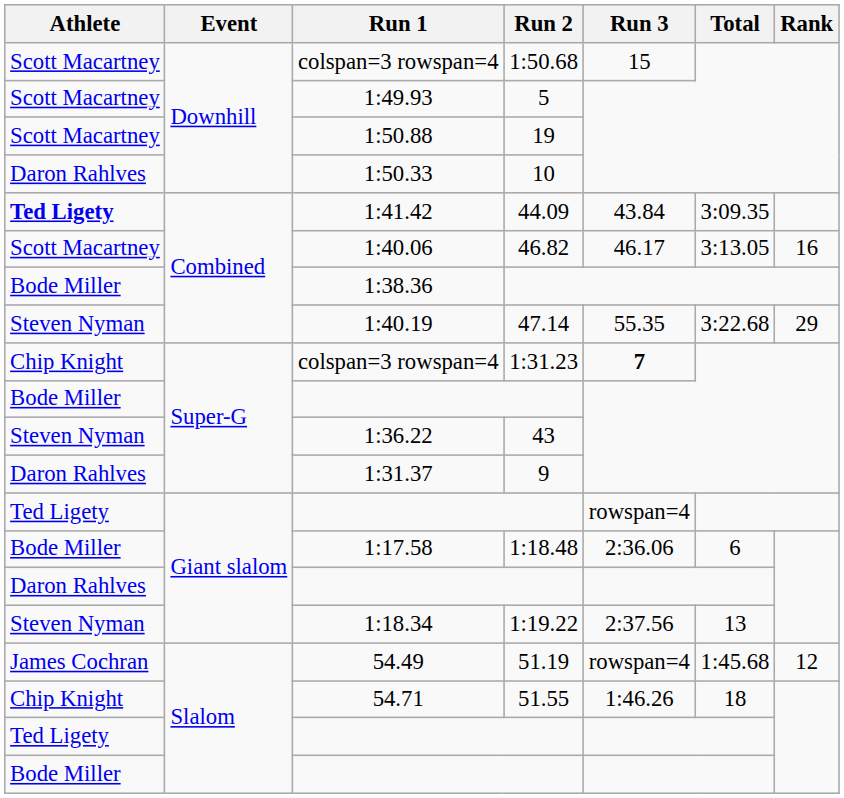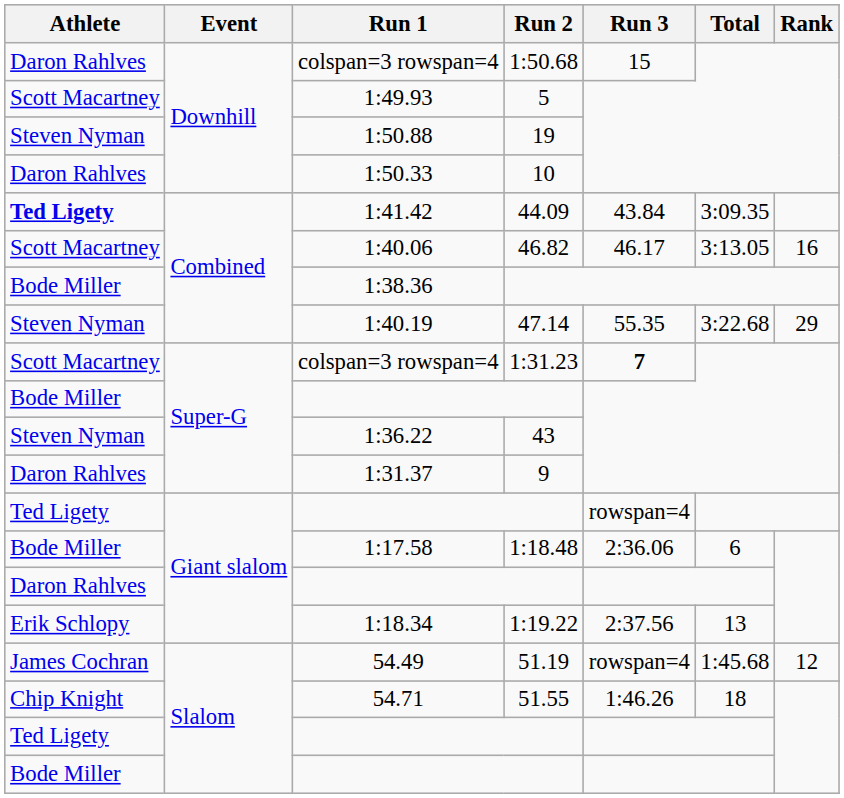(85, 61) Scott Macartney -> (78, 61) Daron Rahlves
(85, 136) Scott Macartney -> (77, 136) Steven Nyman
(67, 361) Chip Knight -> (85, 361) Scott Macartney
(77, 624) Steven Nyman -> (70, 624) Erik Schlopy
